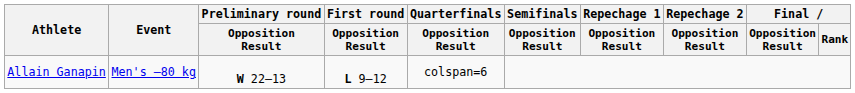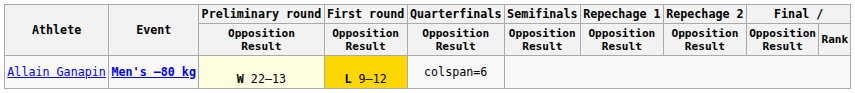(154, 72) normal -> (154, 72) bold
(261, 79) no background -> (261, 79) lightyellow background
(366, 79) no background -> (366, 79) gold background
